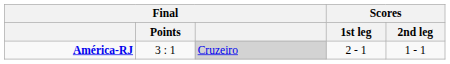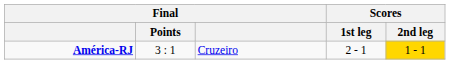(218, 50) lightgrey background -> (218, 50) no background
(415, 50) no background -> (415, 50) gold background
